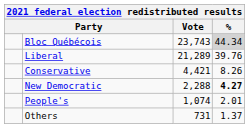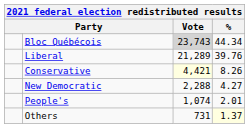(194, 41) no background -> (194, 41) lightgrey background
(228, 41) lightgrey background -> (228, 41) no background
(197, 71) no background -> (197, 71) lightyellow background
(231, 86) bold -> (231, 86) normal
(231, 116) no background -> (231, 116) lightyellow background
